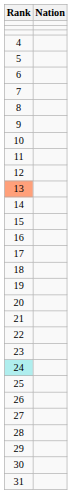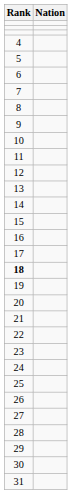(19, 189) lightsalmon background -> (19, 189) no background
(19, 270) normal -> (19, 270) bold
(19, 367) paleturquoise background -> (19, 367) no background
